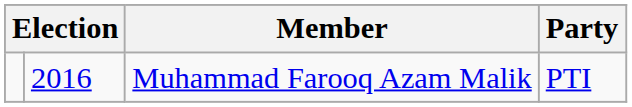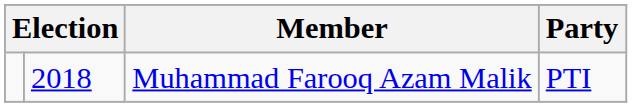(61, 76) 2016 -> (61, 76) 2018
